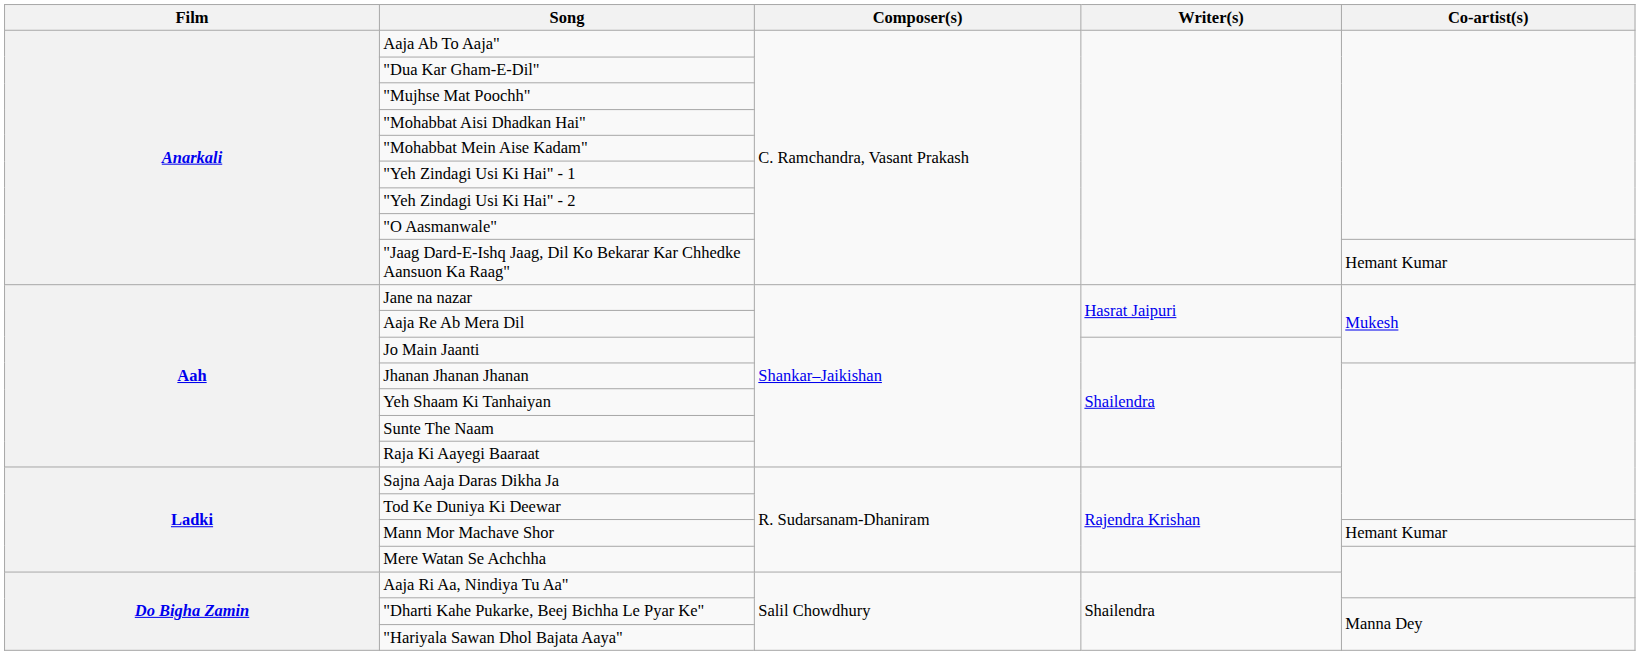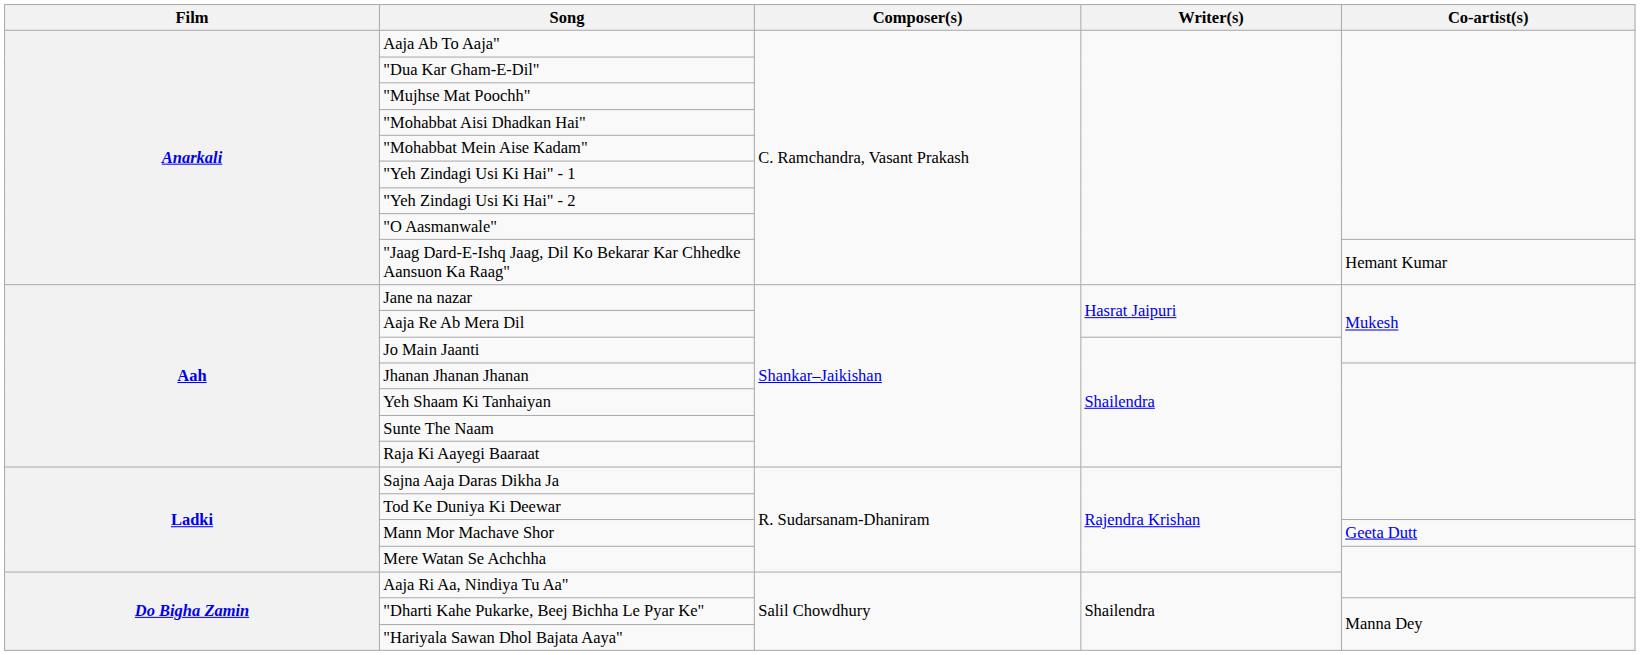(1396, 532) Hemant Kumar -> (1381, 532) Geeta Dutt
